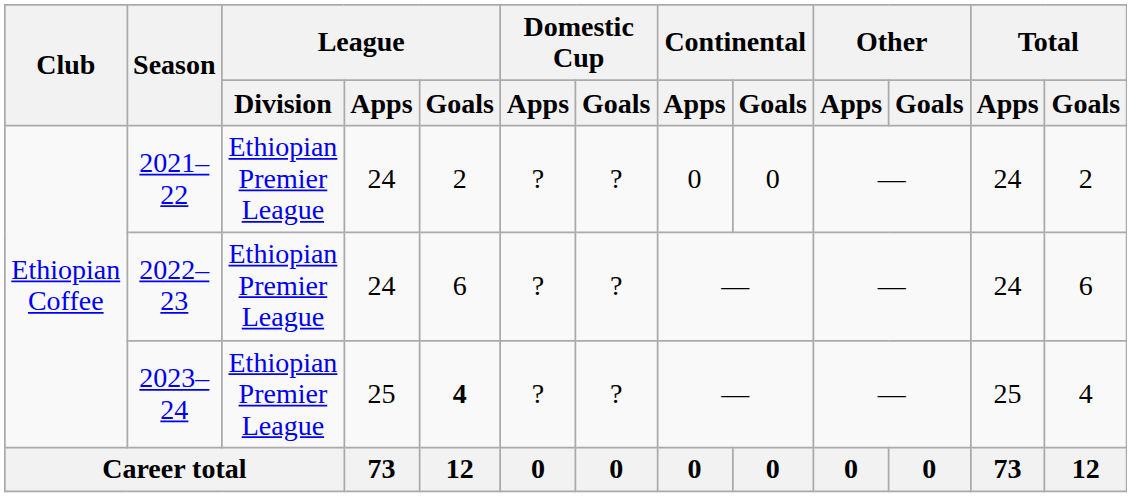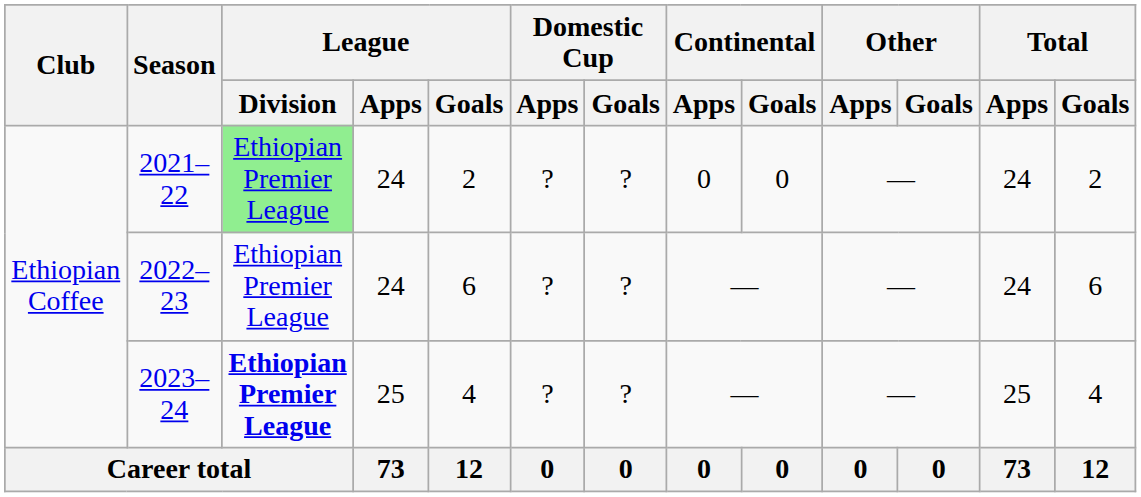(283, 178) no background -> (288, 178) lightgreen background
(283, 393) normal -> (288, 393) bold
(460, 393) bold -> (469, 393) normal
